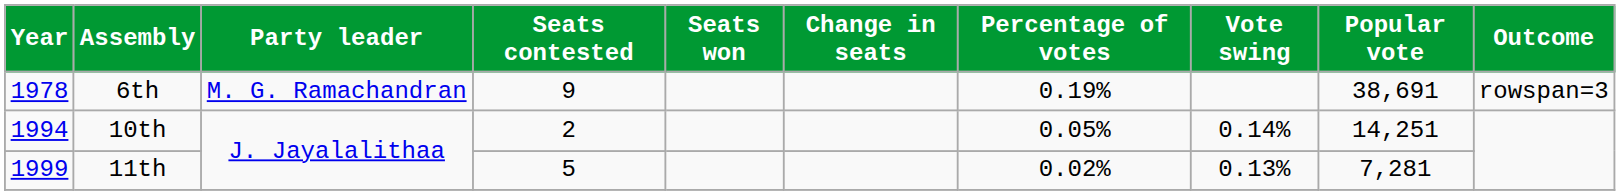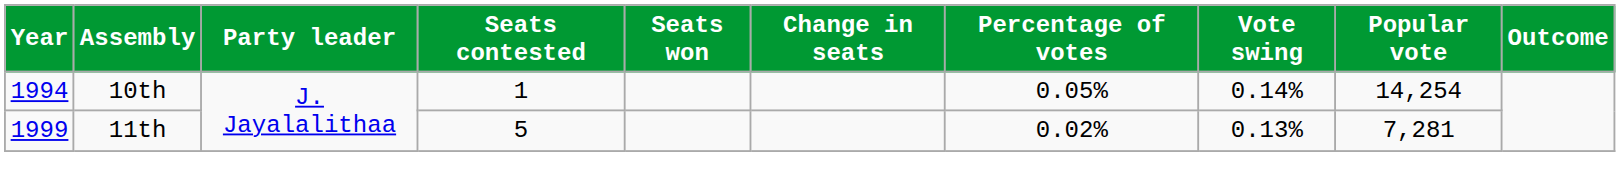- row: (138, 91)
(569, 131) 2 -> (521, 91) 1
(1395, 131) 14,251 -> (1419, 91) 14,254
